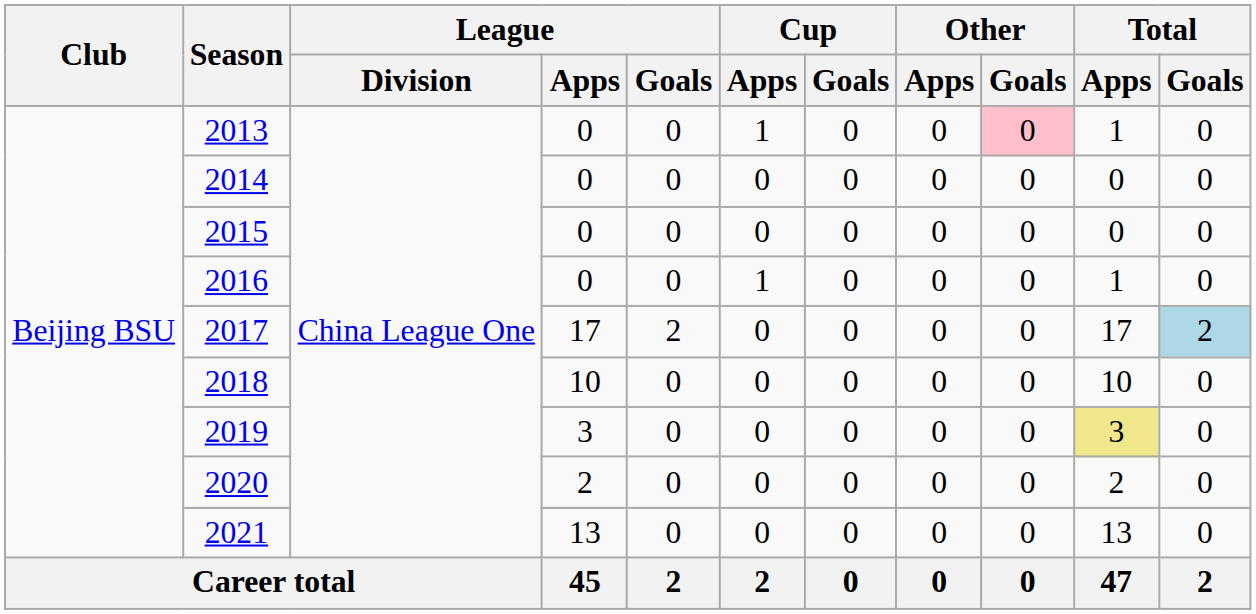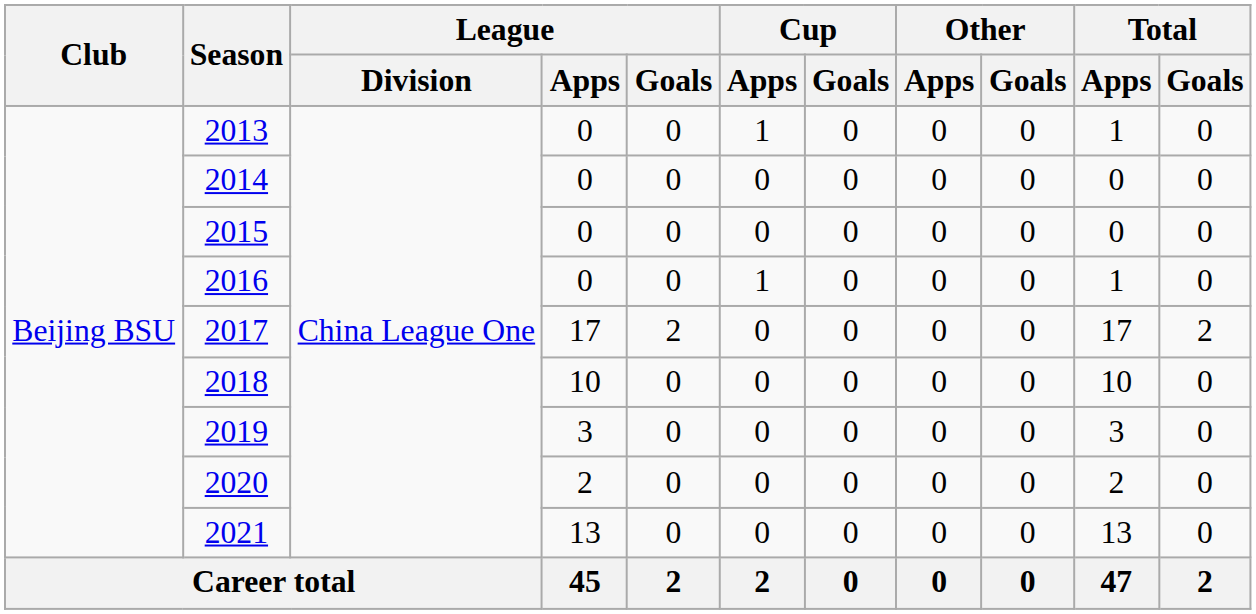(1028, 130) pink background -> (1028, 130) no background
(1205, 331) lightblue background -> (1205, 331) no background
(1116, 431) khaki background -> (1116, 431) no background
